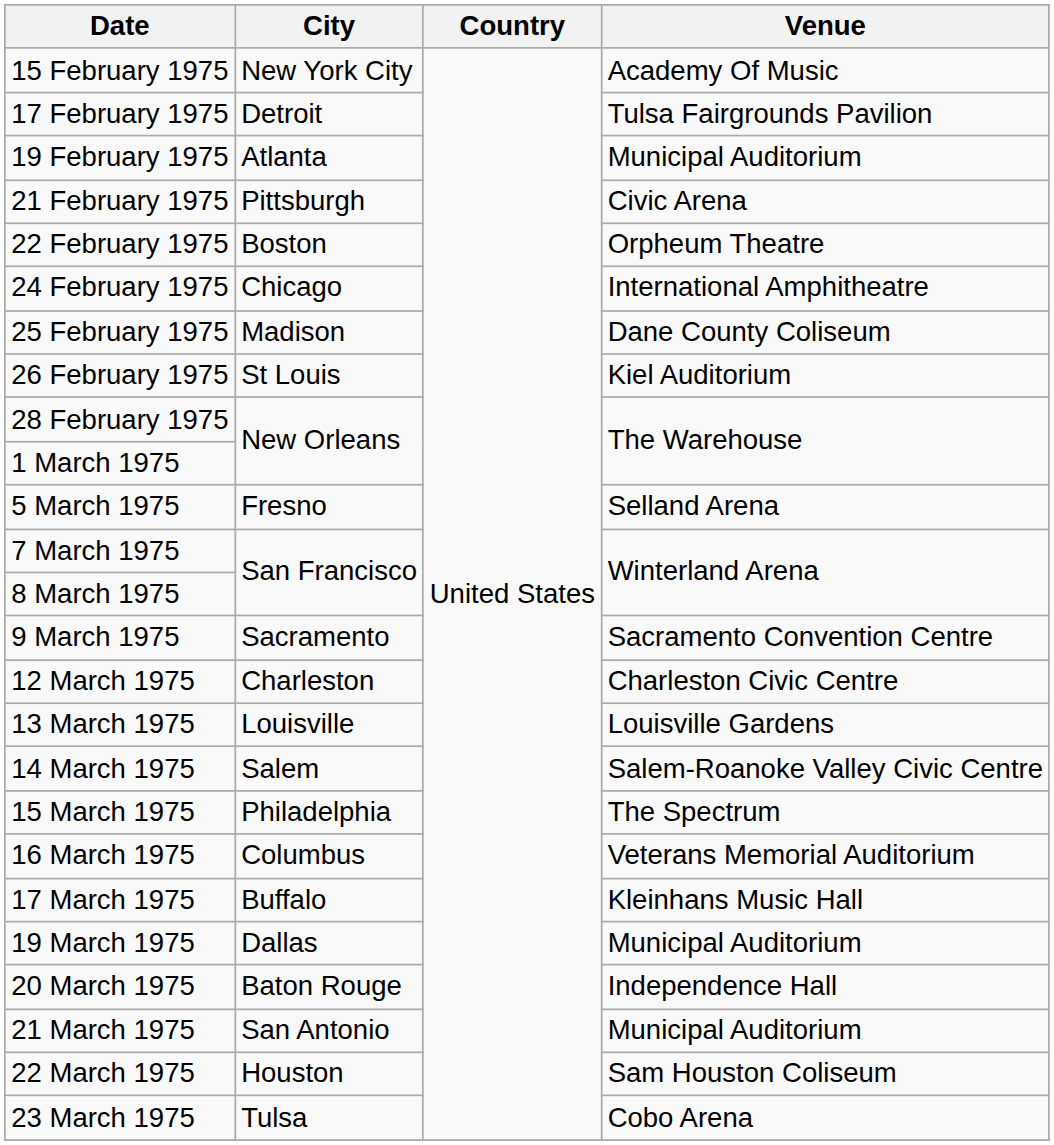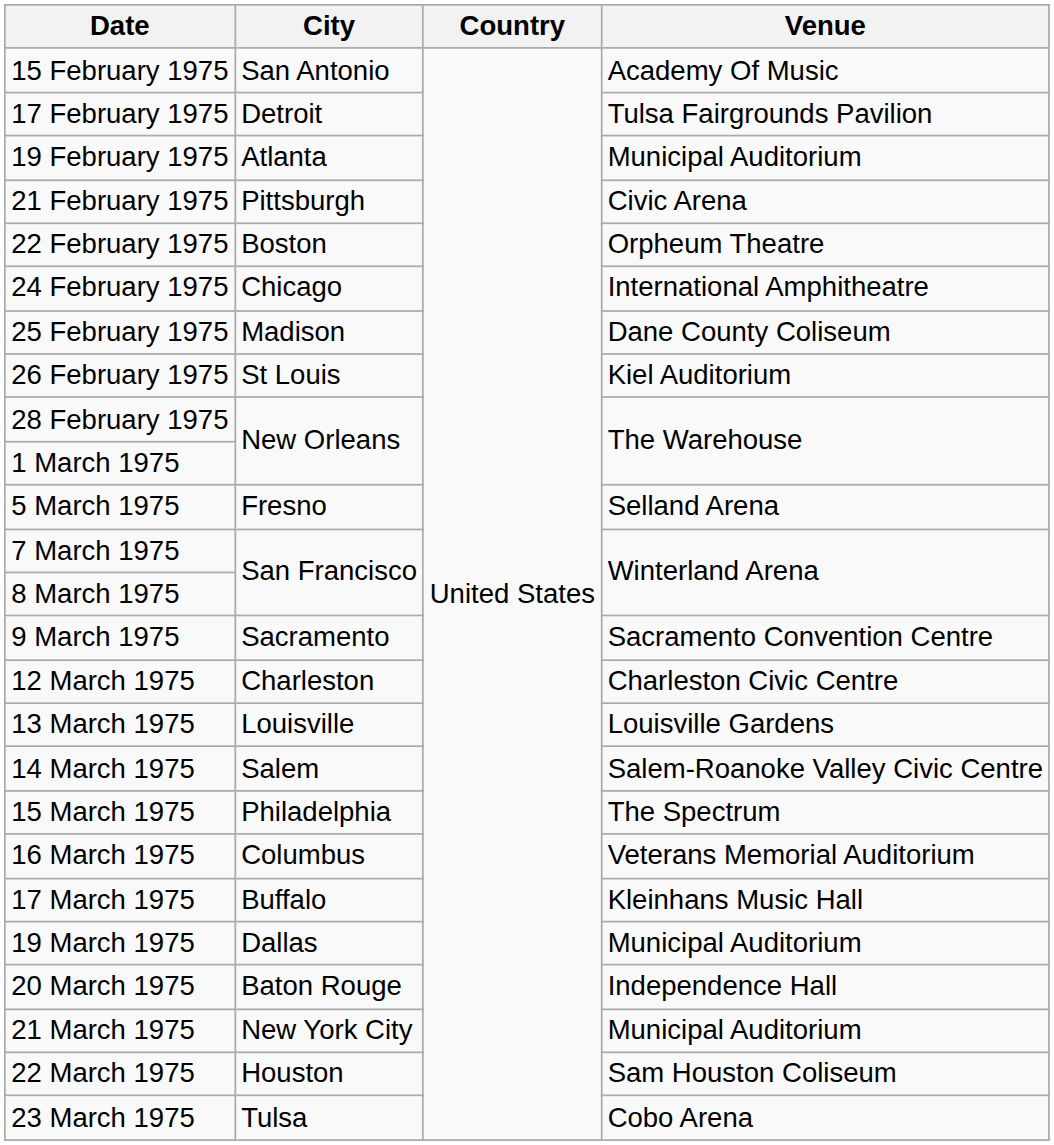(327, 69) New York City -> (315, 69) San Antonio
(315, 1030) San Antonio -> (327, 1030) New York City
